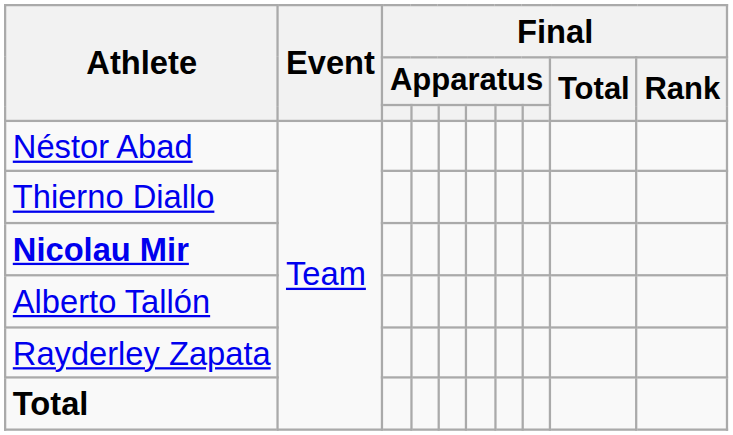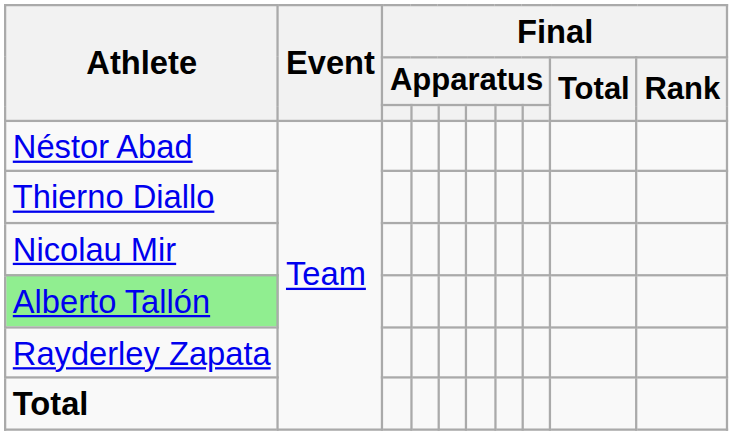(101, 250) bold -> (94, 250) normal
(111, 301) no background -> (111, 301) lightgreen background
